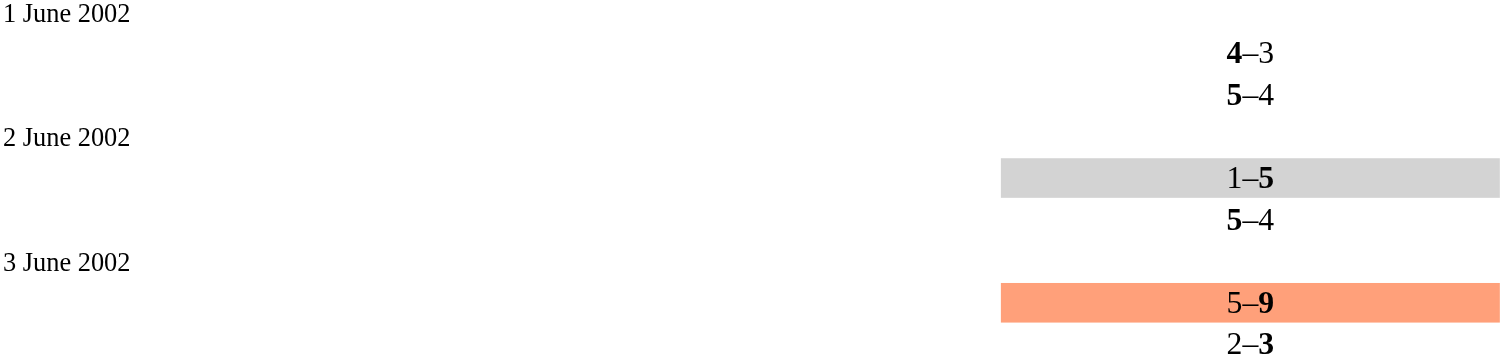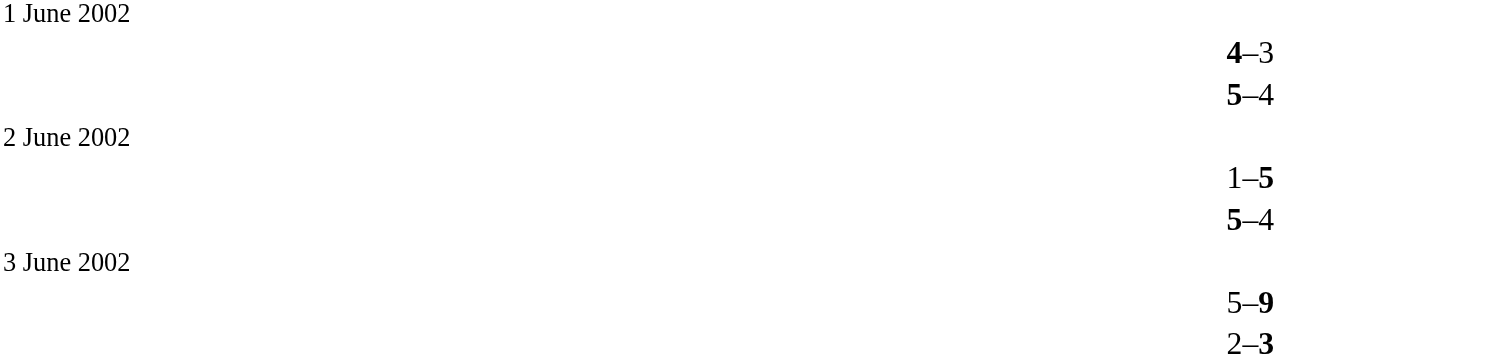(1250, 177) lightgrey background -> (1250, 177) no background
(1250, 302) lightsalmon background -> (1250, 302) no background
